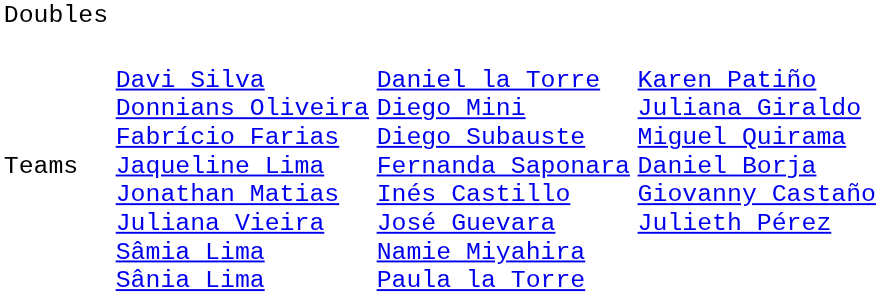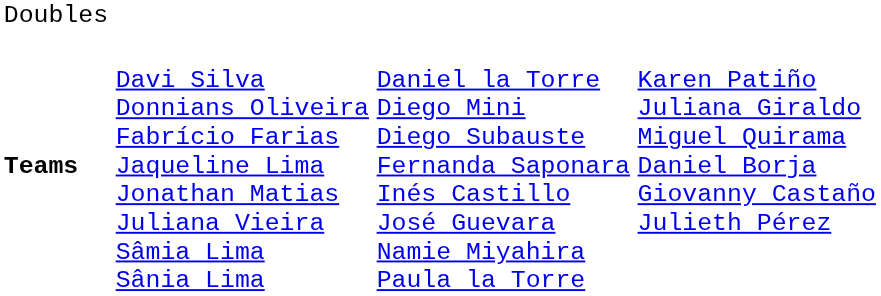(41, 166) normal -> (41, 166) bold
